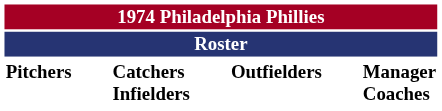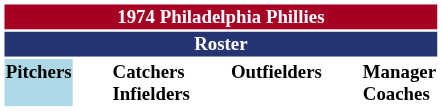(39, 71) no background -> (39, 71) lightblue background
